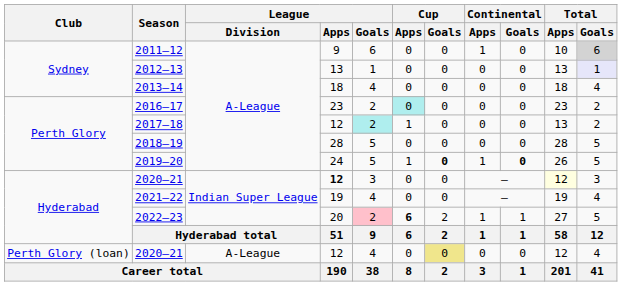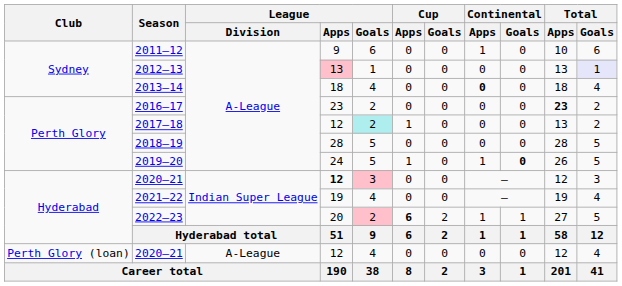(597, 51) lightgrey background -> (597, 51) no background
(337, 69) no background -> (337, 69) pink background
(483, 87) normal -> (483, 87) bold
(409, 106) paleturquoise background -> (409, 106) no background
(561, 106) normal -> (561, 106) bold
(445, 161) bold -> (445, 161) normal
(373, 180) no background -> (373, 180) pink background
(561, 180) lightyellow background -> (561, 180) no background
(445, 253) khaki background -> (445, 253) no background
